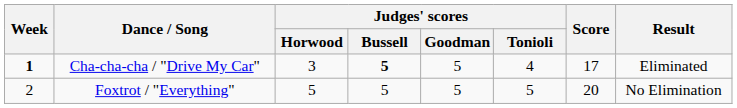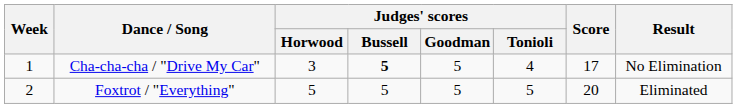(29, 66) bold -> (29, 66) normal
(674, 66) Eliminated -> (674, 66) No Elimination
(674, 90) No Elimination -> (674, 90) Eliminated
